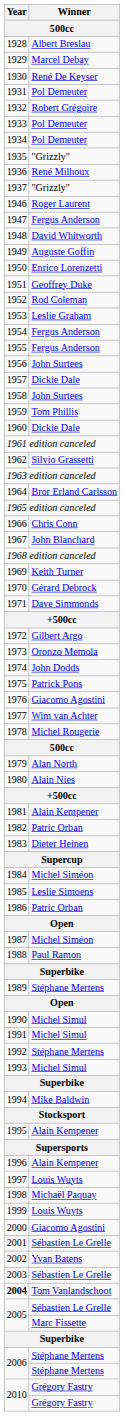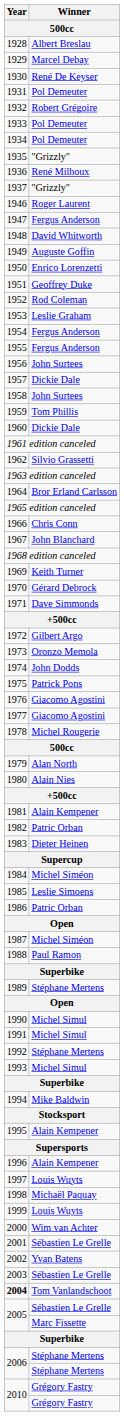(65, 715) Wim van Achter -> (68, 715) Giacomo Agostini
(68, 1227) Giacomo Agostini -> (65, 1227) Wim van Achter
